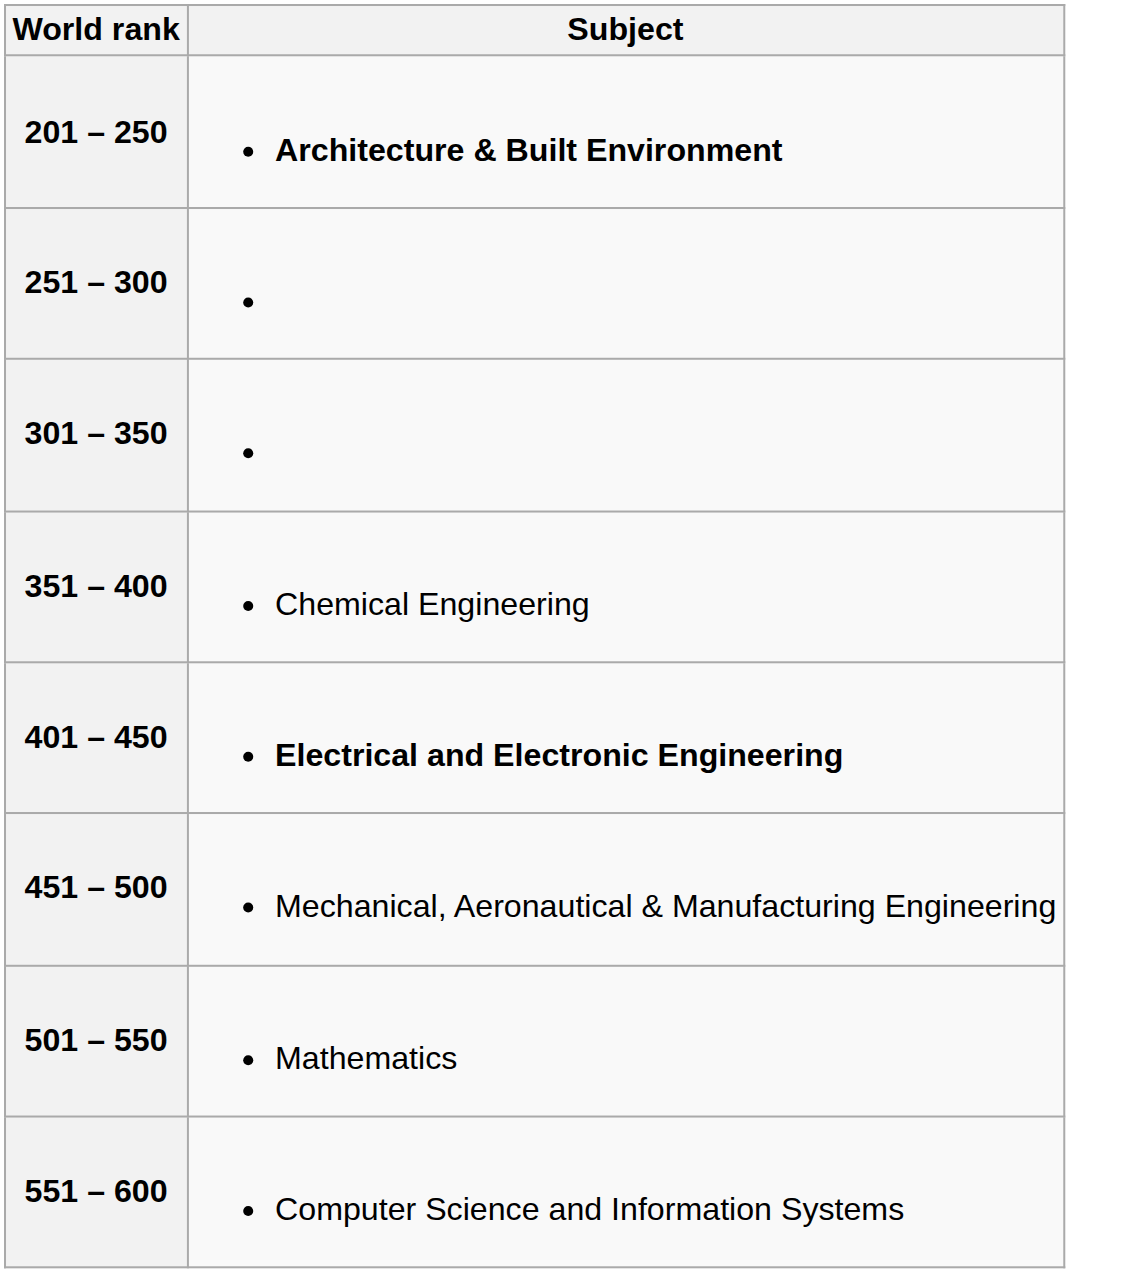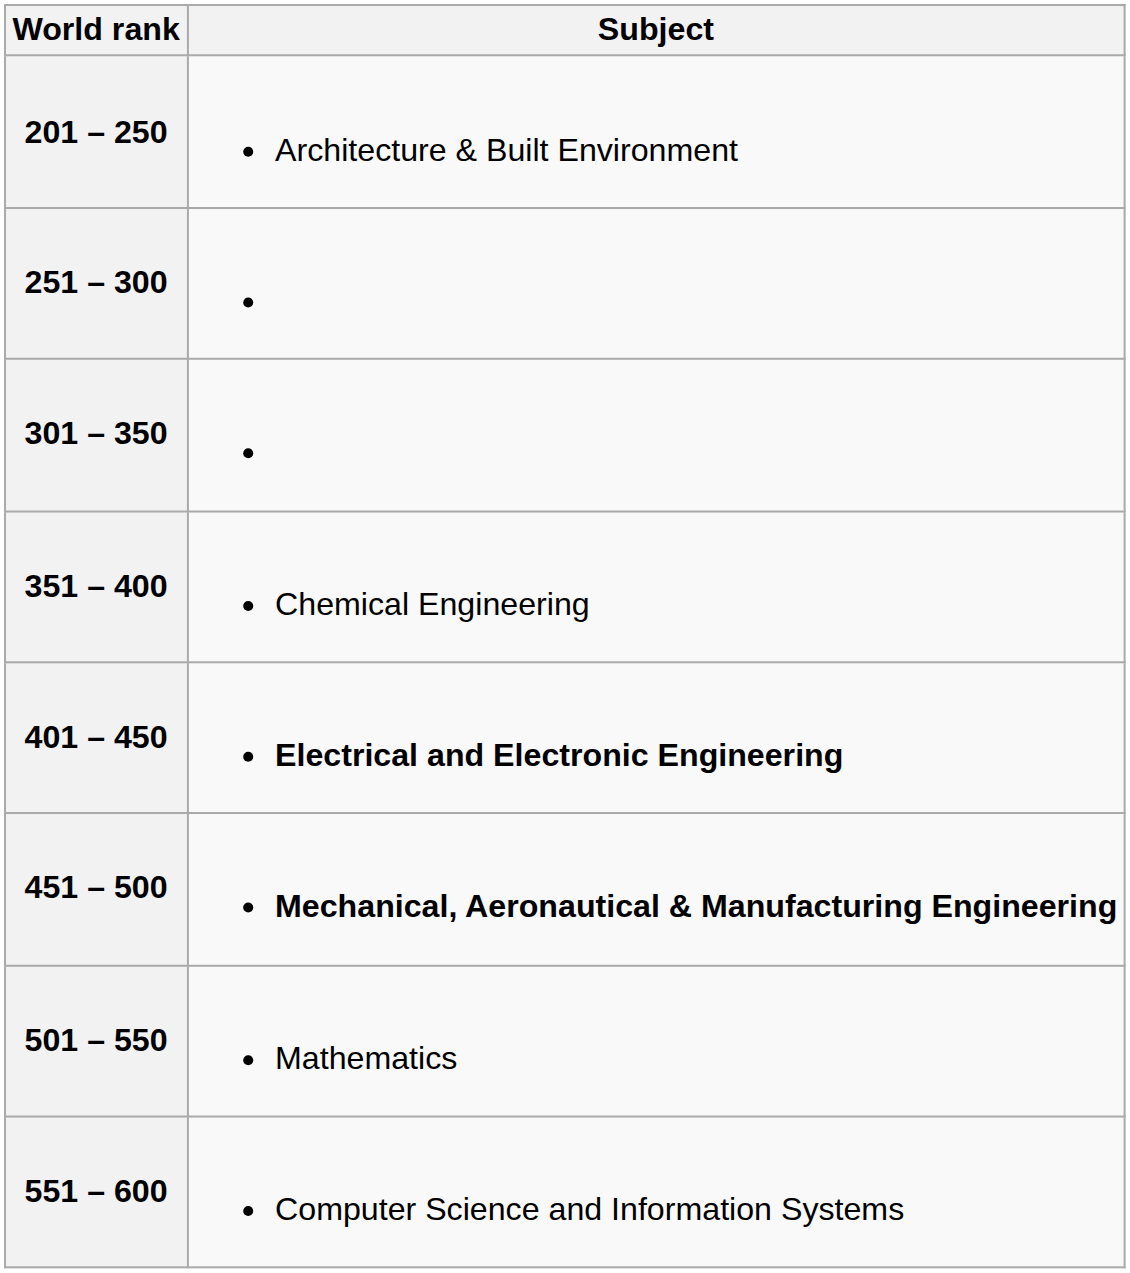(625, 150) bold -> (656, 150) normal
(625, 907) normal -> (656, 907) bold
